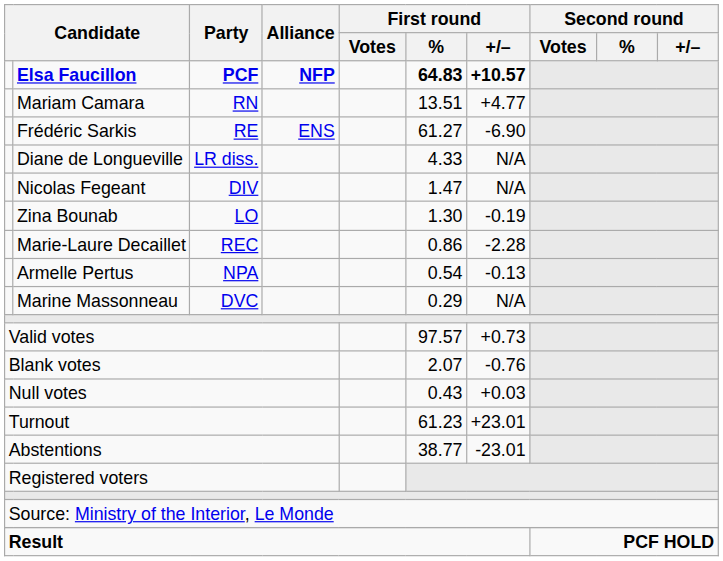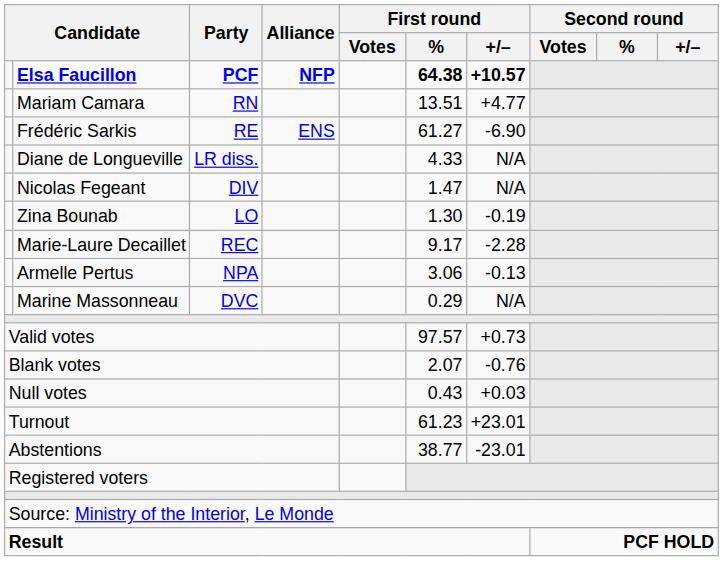(440, 75) 64.83 -> (440, 75) 64.38
(445, 244) 0.86 -> (445, 244) 9.17
(445, 272) 0.54 -> (445, 272) 3.06
